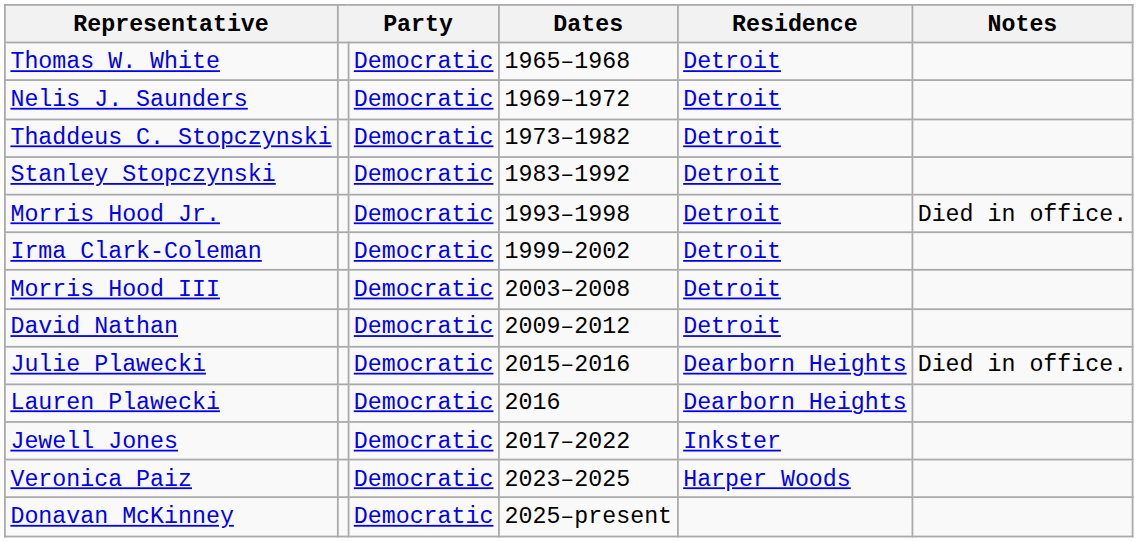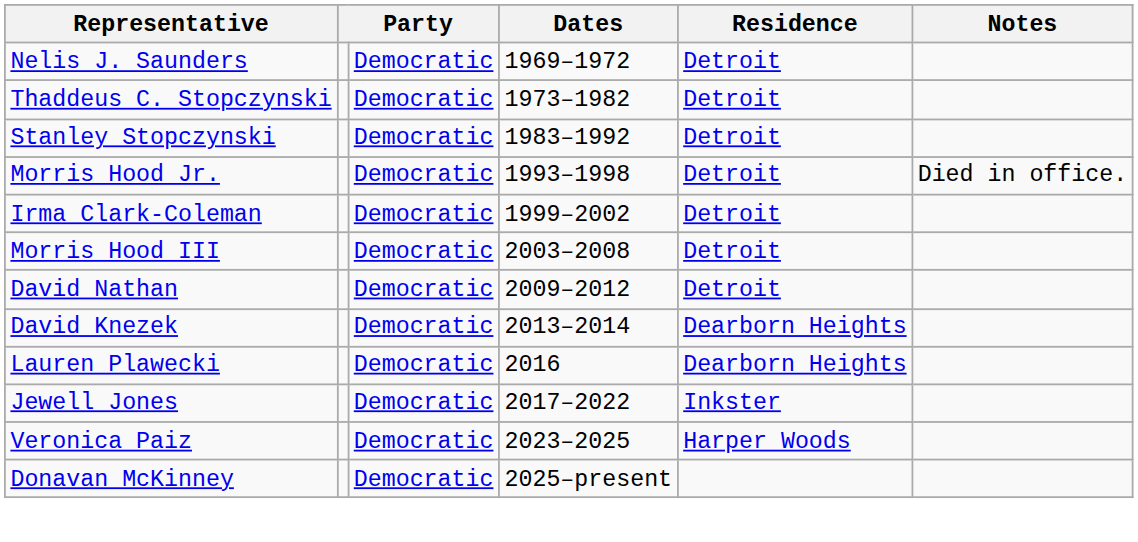- row: (115, 62)
+ row: (94, 327)
- row: (108, 365)
